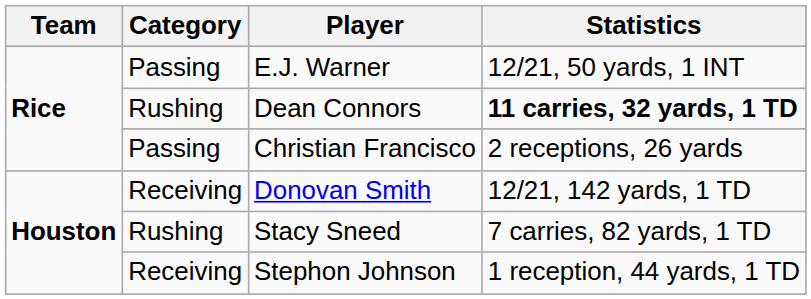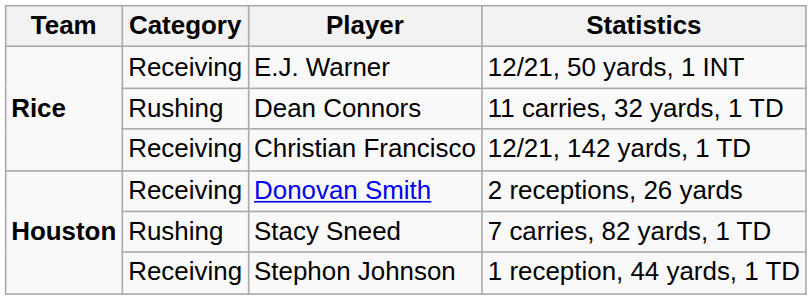(174, 67) Passing -> (185, 67) Receiving
(643, 108) bold -> (636, 108) normal
(174, 149) Passing -> (185, 149) Receiving
(615, 149) 2 receptions, 26 yards -> (619, 149) 12/21, 142 yards, 1 TD
(619, 190) 12/21, 142 yards, 1 TD -> (615, 190) 2 receptions, 26 yards
